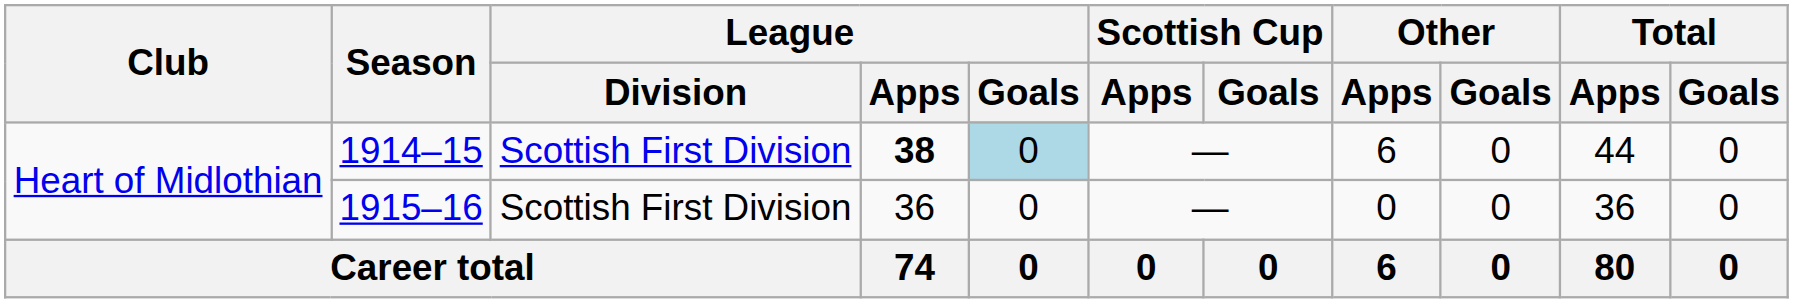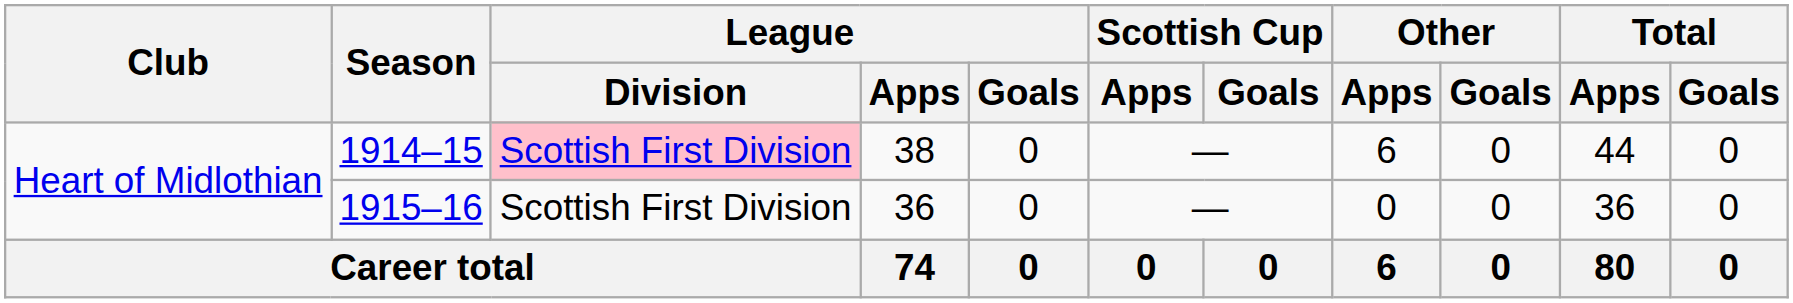(676, 150) no background -> (676, 150) pink background
(914, 150) bold -> (914, 150) normal
(1029, 150) lightblue background -> (1029, 150) no background
